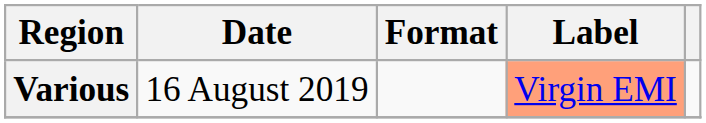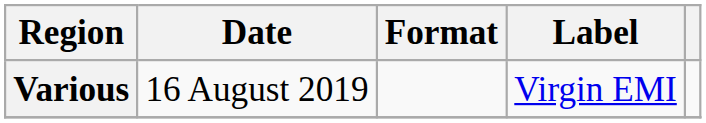(596, 88) lightsalmon background -> (596, 88) no background
